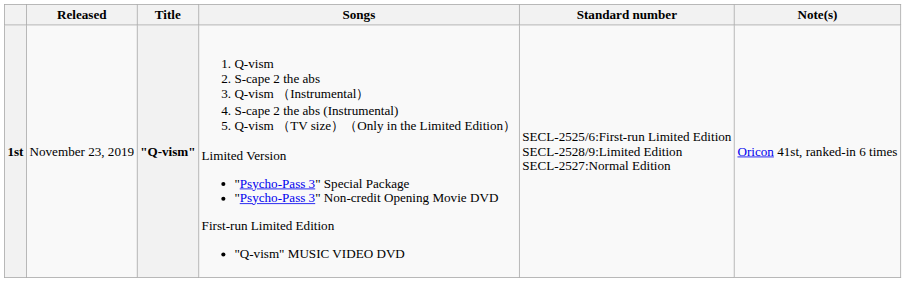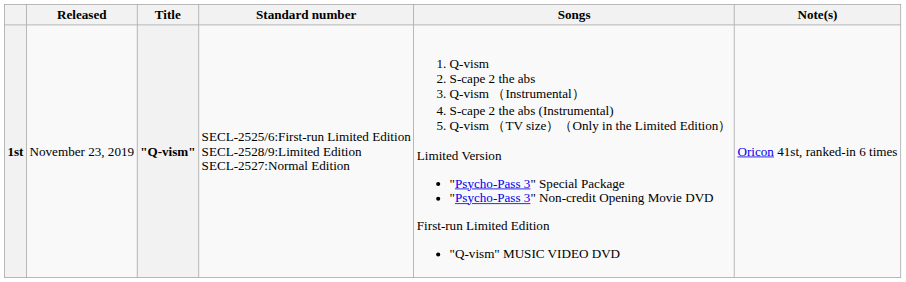columns swapped: (627, 14) <-> (359, 14)
